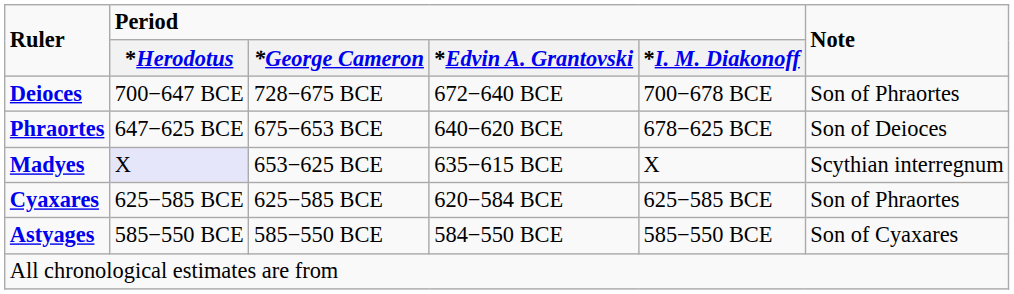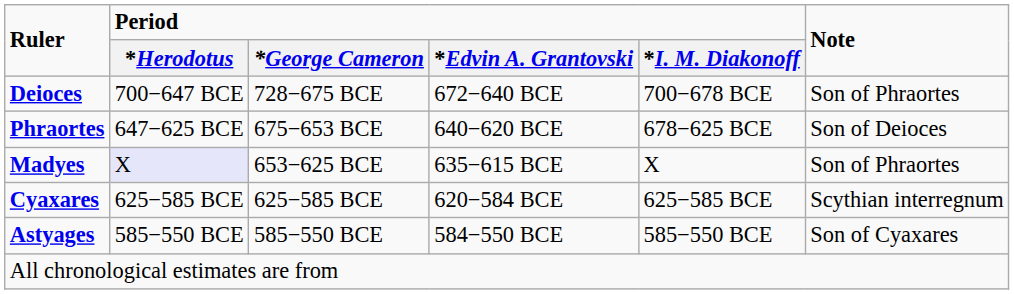(907, 164) Scythian interregnum -> (885, 164) Son of Phraortes
(885, 199) Son of Phraortes -> (907, 199) Scythian interregnum
